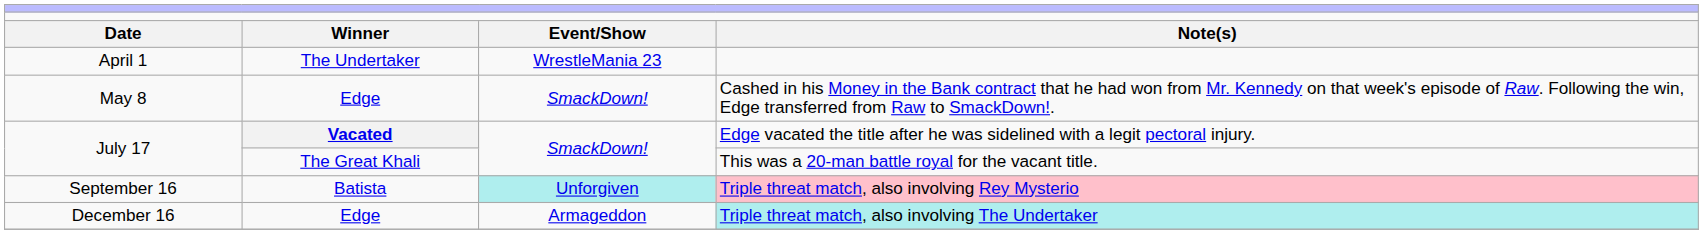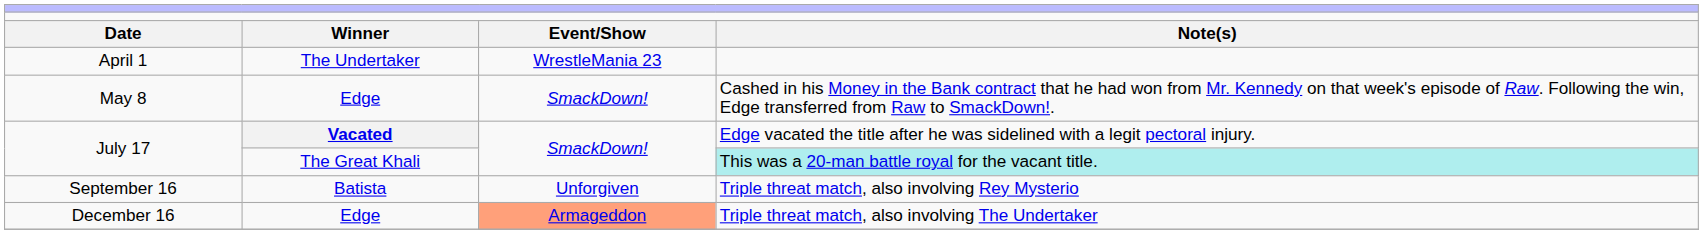(909, 161) no background -> (909, 161) paleturquoise background
(597, 188) paleturquoise background -> (597, 188) no background
(899, 188) pink background -> (899, 188) no background
(597, 216) no background -> (597, 216) lightsalmon background
(909, 216) paleturquoise background -> (909, 216) no background
